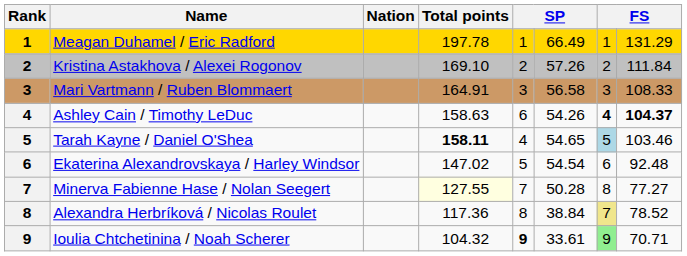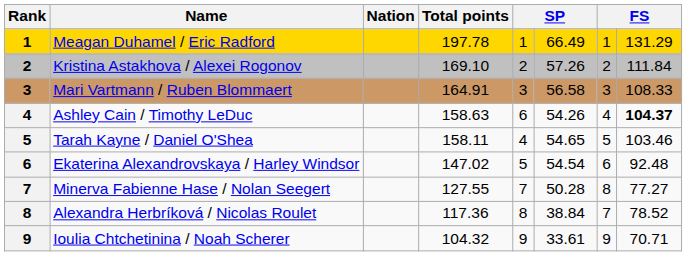(607, 115) bold -> (607, 115) normal
(465, 139) bold -> (465, 139) normal
(607, 139) lightblue background -> (607, 139) no background
(465, 189) lightyellow background -> (465, 189) no background
(607, 213) khaki background -> (607, 213) no background
(523, 238) bold -> (523, 238) normal
(607, 238) lightgreen background -> (607, 238) no background
